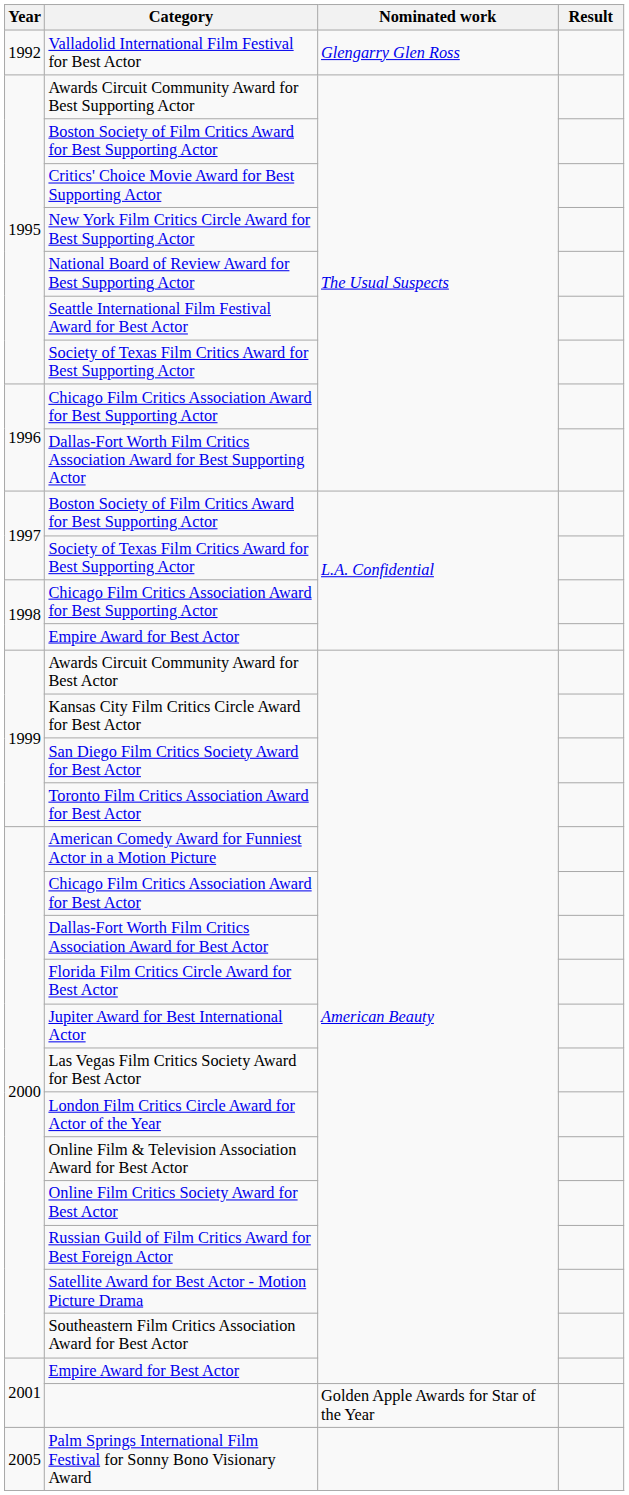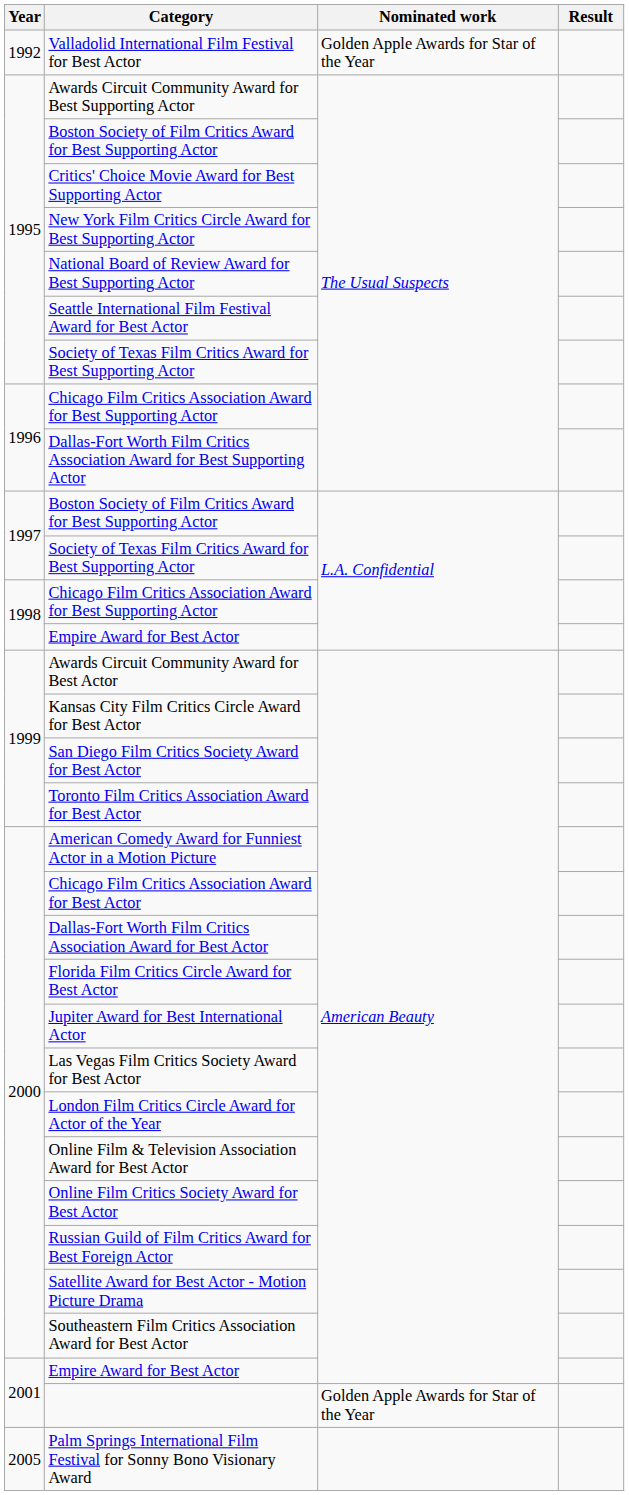(390, 52) Glengarry Glen Ross -> (428, 52) Golden Apple Awards for Star of the Year
